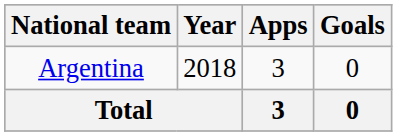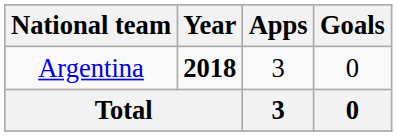(210, 67) normal -> (210, 67) bold
